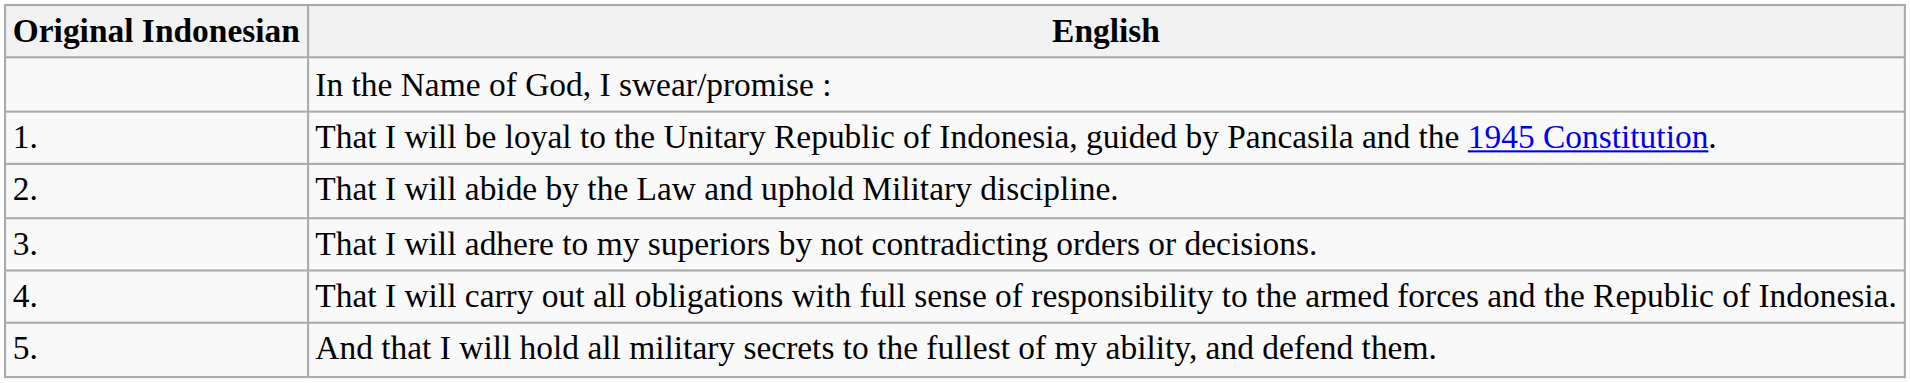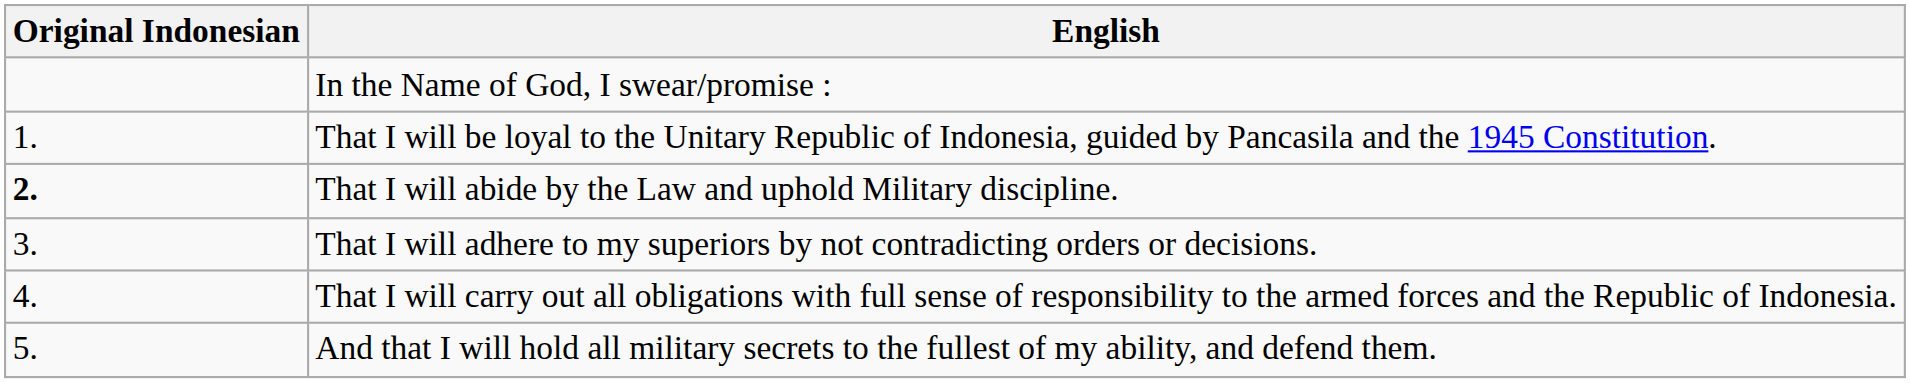(25, 190) normal -> (25, 190) bold
